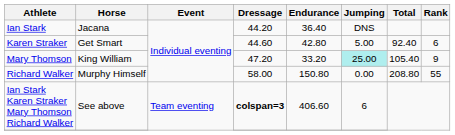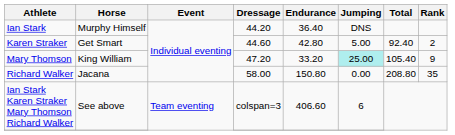(94, 28) Jacana -> (112, 28) Murphy Himself
(436, 43) 6 -> (432, 43) 2
(112, 74) Murphy Himself -> (94, 74) Jacana
(436, 74) 55 -> (432, 74) 35
(260, 106) bold -> (258, 106) normal
